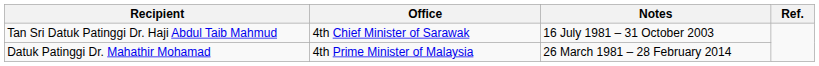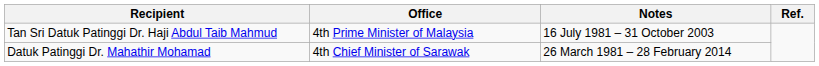(391, 33) 4th Chief Minister of Sarawak -> (393, 33) 4th Prime Minister of Malaysia
(393, 52) 4th Prime Minister of Malaysia -> (391, 52) 4th Chief Minister of Sarawak
